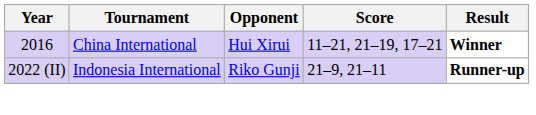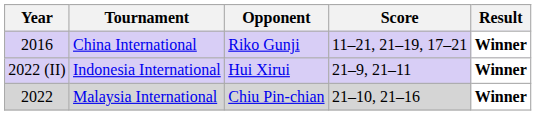(259, 44) Hui Xirui -> (264, 44) Riko Gunji
(264, 70) Riko Gunji -> (259, 70) Hui Xirui
(487, 70) Runner-up -> (501, 70) Winner
+ row: (145, 97)
